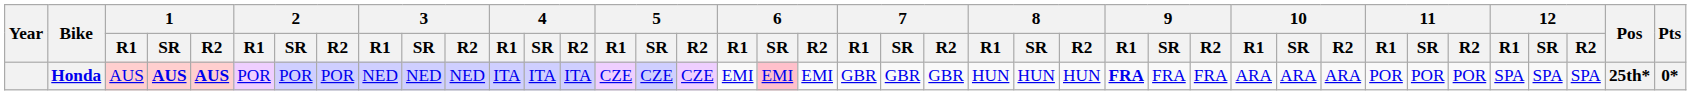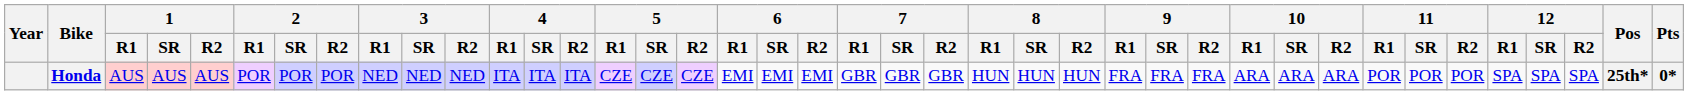(169, 76) bold -> (169, 76) normal
(212, 76) bold -> (212, 76) normal
(777, 76) pink background -> (777, 76) no background
(1126, 76) bold -> (1125, 76) normal
